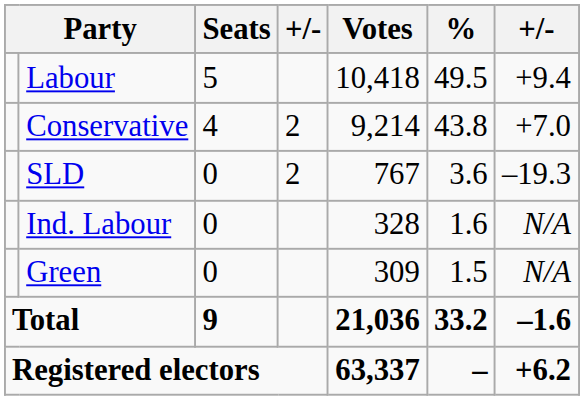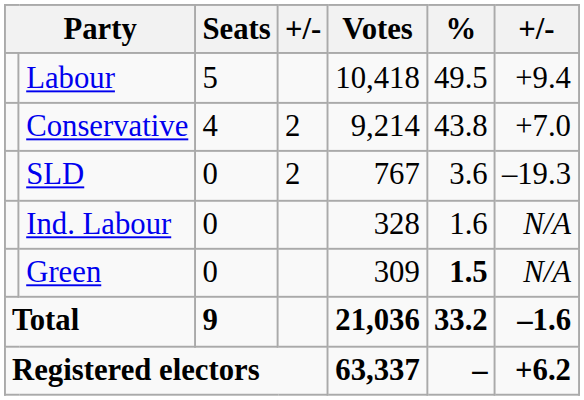(469, 272) normal -> (469, 272) bold
